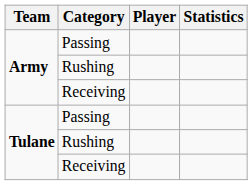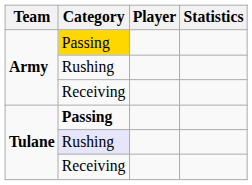(86, 42) no background -> (86, 42) gold background
(86, 117) normal -> (87, 117) bold
(88, 141) no background -> (88, 141) lavender background
